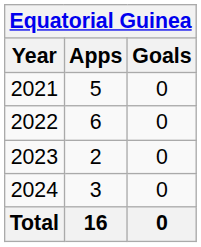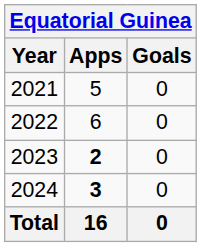(96, 156) normal -> (96, 156) bold
(96, 190) normal -> (96, 190) bold
